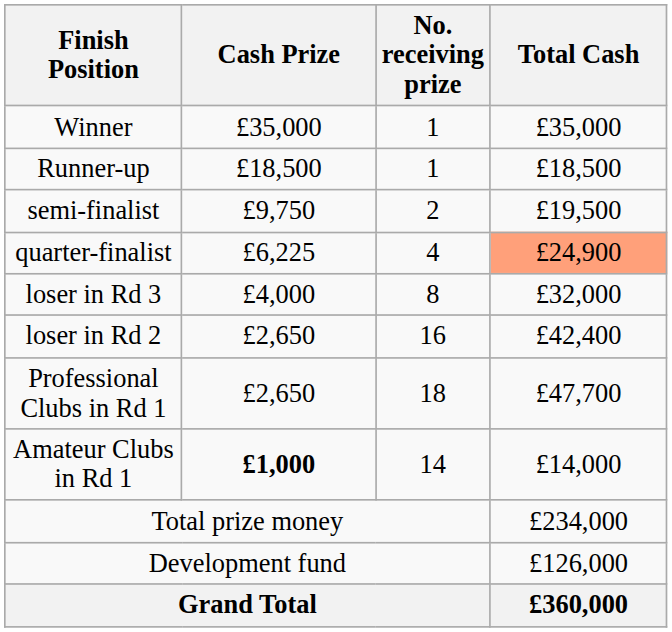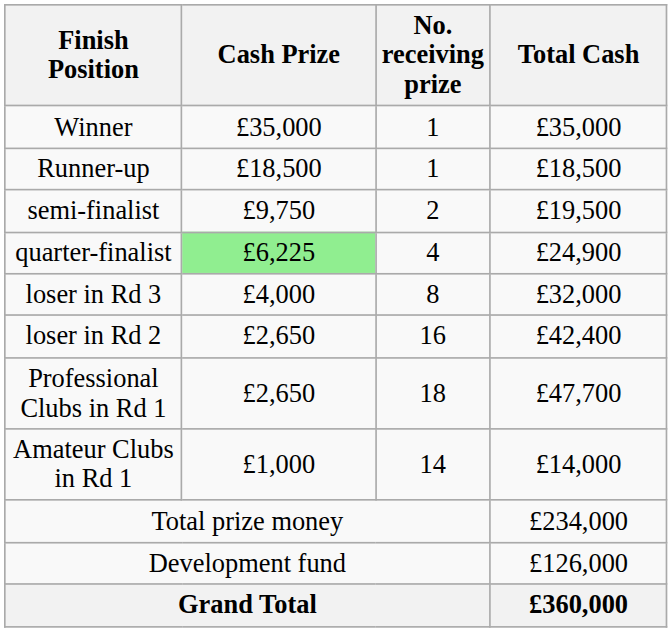(279, 252) no background -> (279, 252) lightgreen background
(579, 252) lightsalmon background -> (579, 252) no background
(279, 464) bold -> (279, 464) normal
